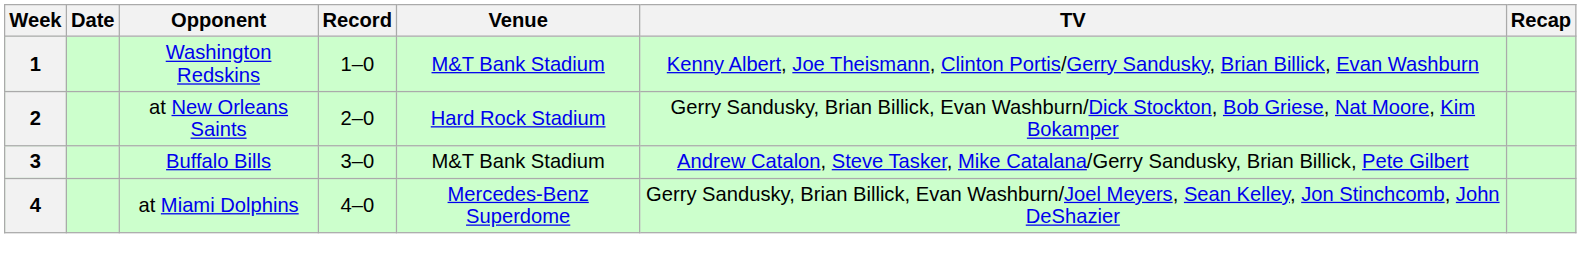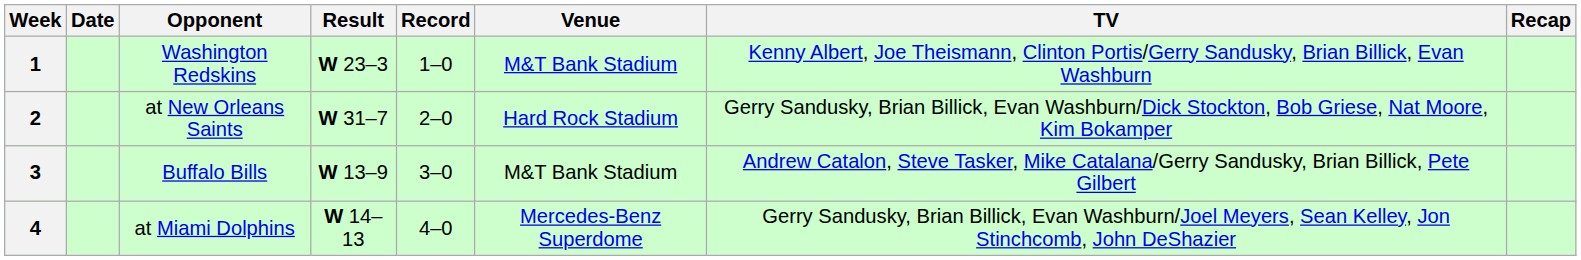+ column: (353, 20)
